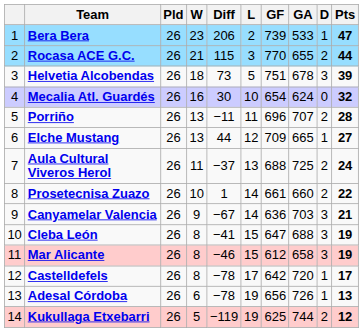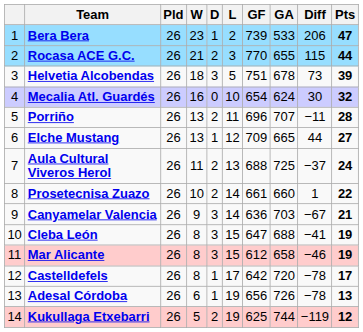columns swapped: (324, 14) <-> (224, 14)
